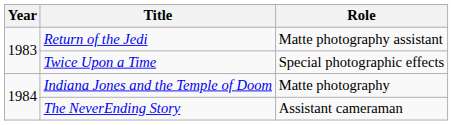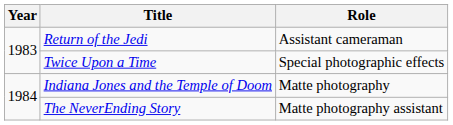(361, 39) Matte photography assistant -> (341, 39) Assistant cameraman
(341, 108) Assistant cameraman -> (361, 108) Matte photography assistant
